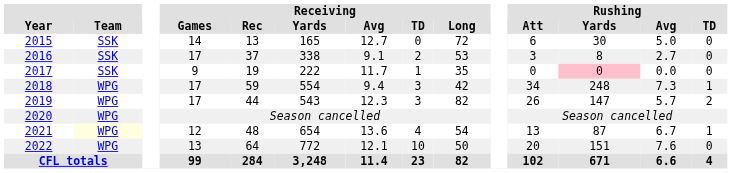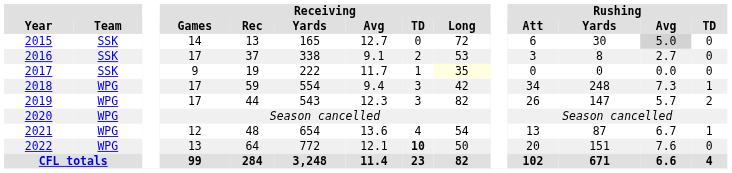(666, 41) no background -> (666, 41) lightgrey background
(462, 71) no background -> (462, 71) lightyellow background
(600, 71) pink background -> (600, 71) no background
(108, 131) lightyellow background -> (108, 131) no background
(418, 146) normal -> (418, 146) bold
